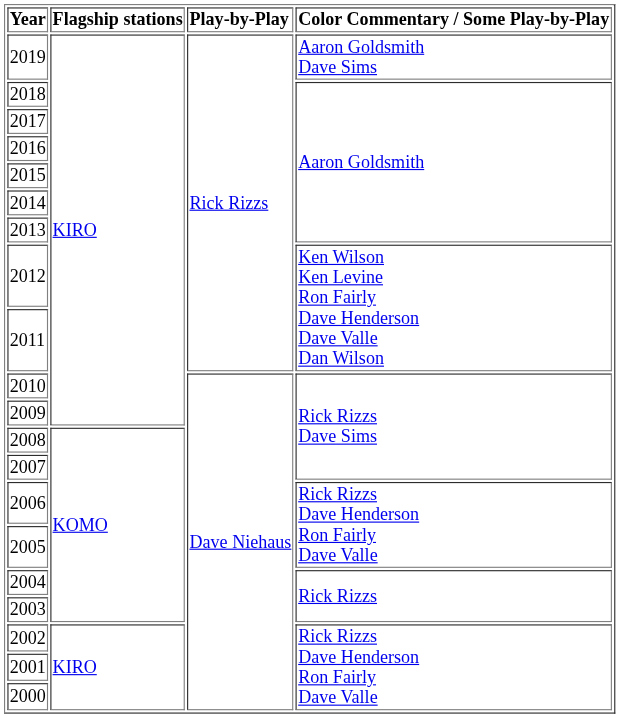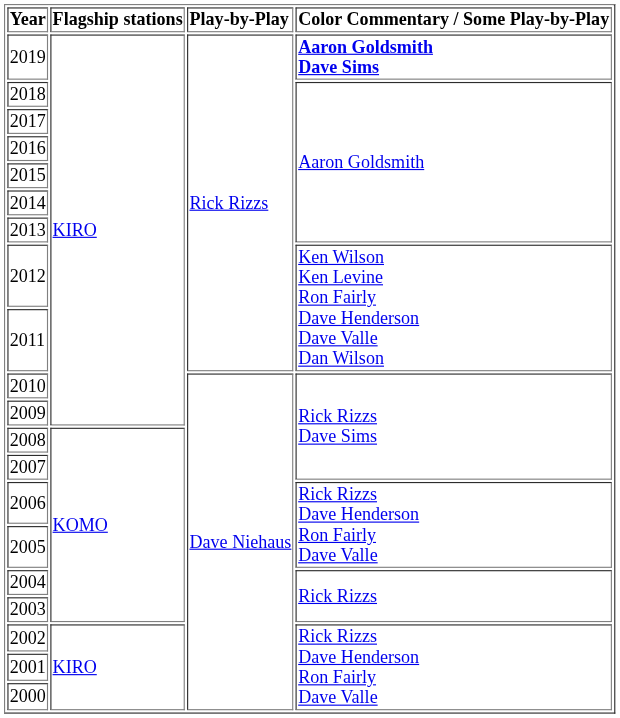(361, 57) normal -> (366, 57) bold
